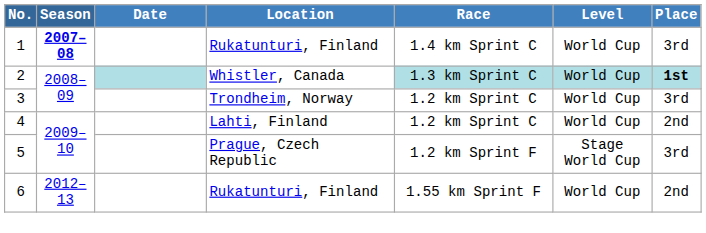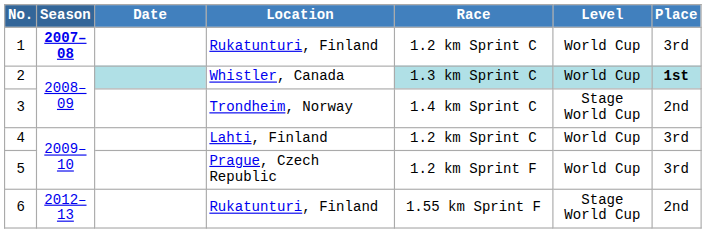(473, 47) 1.4 km Sprint C -> (473, 47) 1.2 km Sprint C
(473, 100) 1.2 km Sprint C -> (473, 108) 1.4 km Sprint C
(602, 100) World Cup -> (602, 108) Stage World Cup
(676, 100) 3rd -> (676, 108) 2nd
(676, 123) 2nd -> (676, 139) 3rd
(602, 154) Stage World Cup -> (602, 170) World Cup
(602, 193) World Cup -> (602, 209) Stage World Cup
